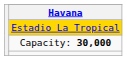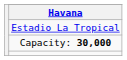(65, 28) gold background -> (65, 28) no background
